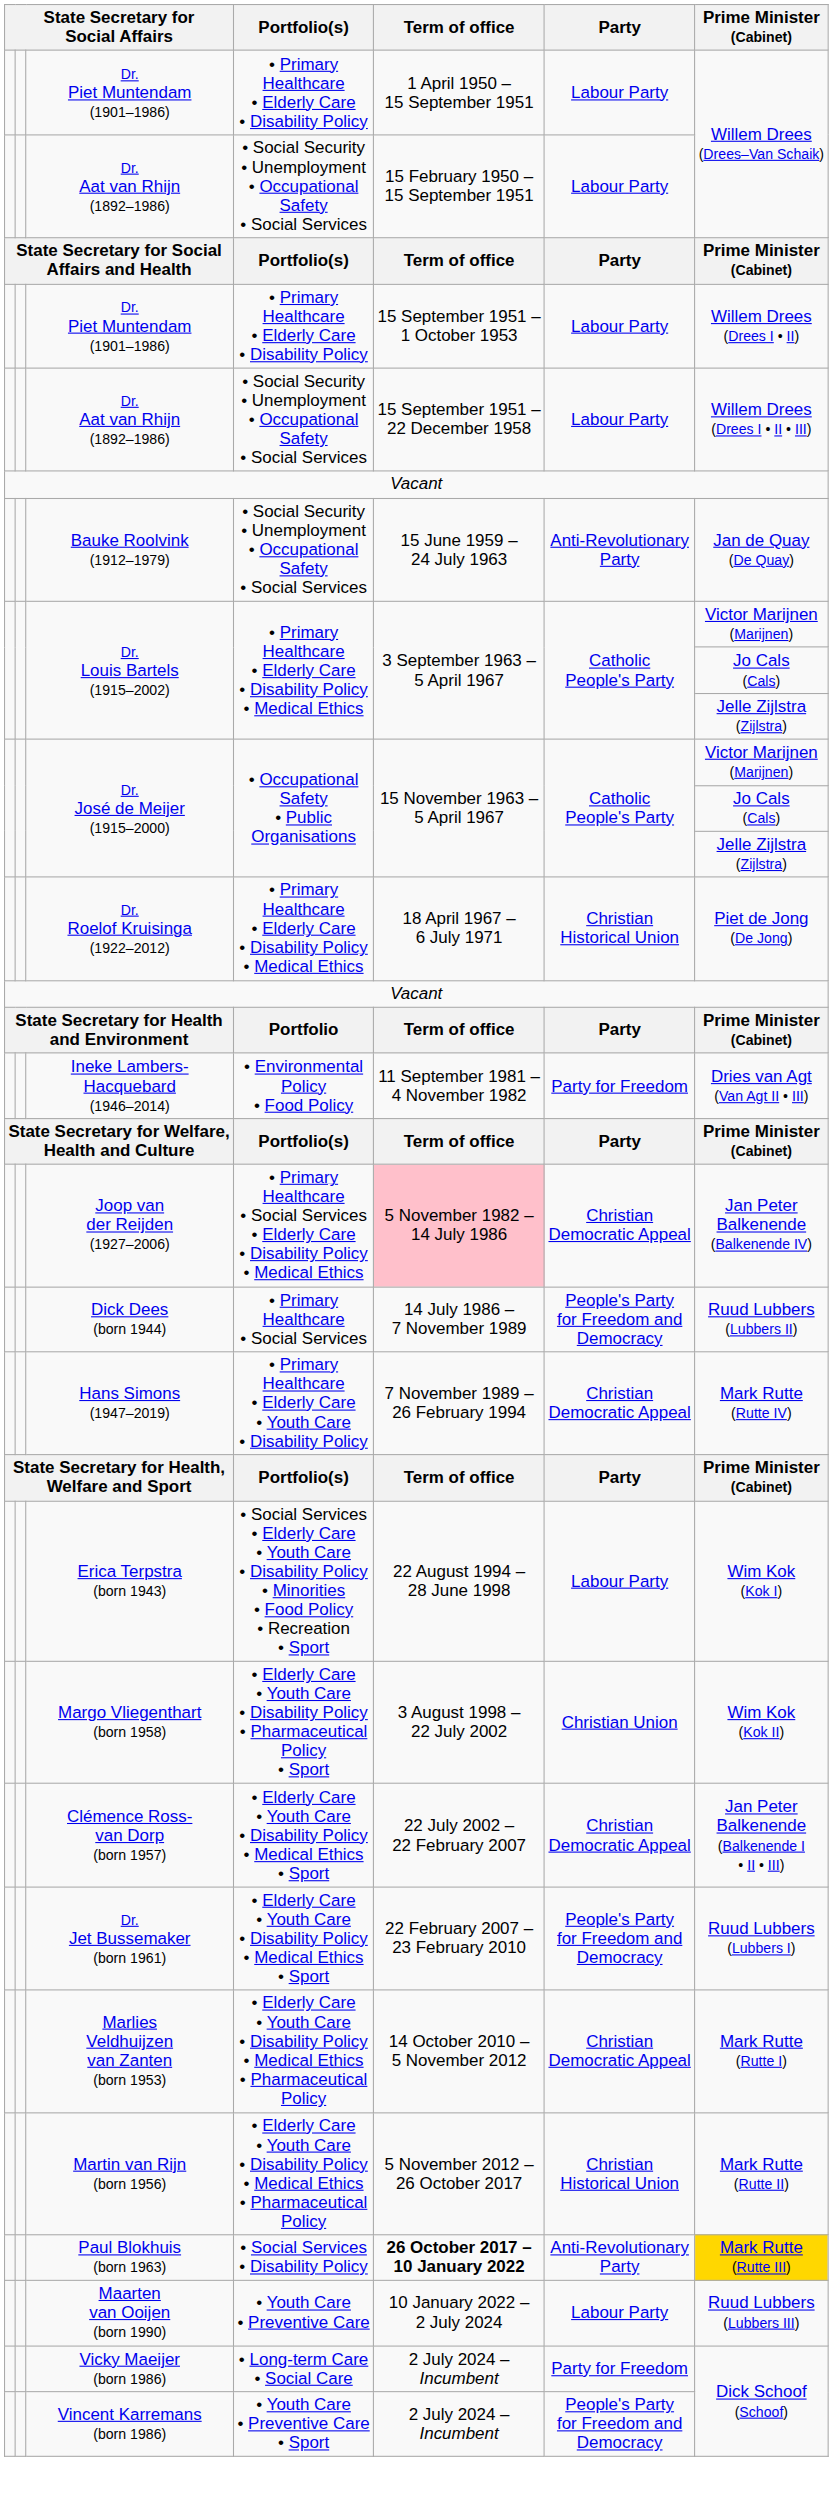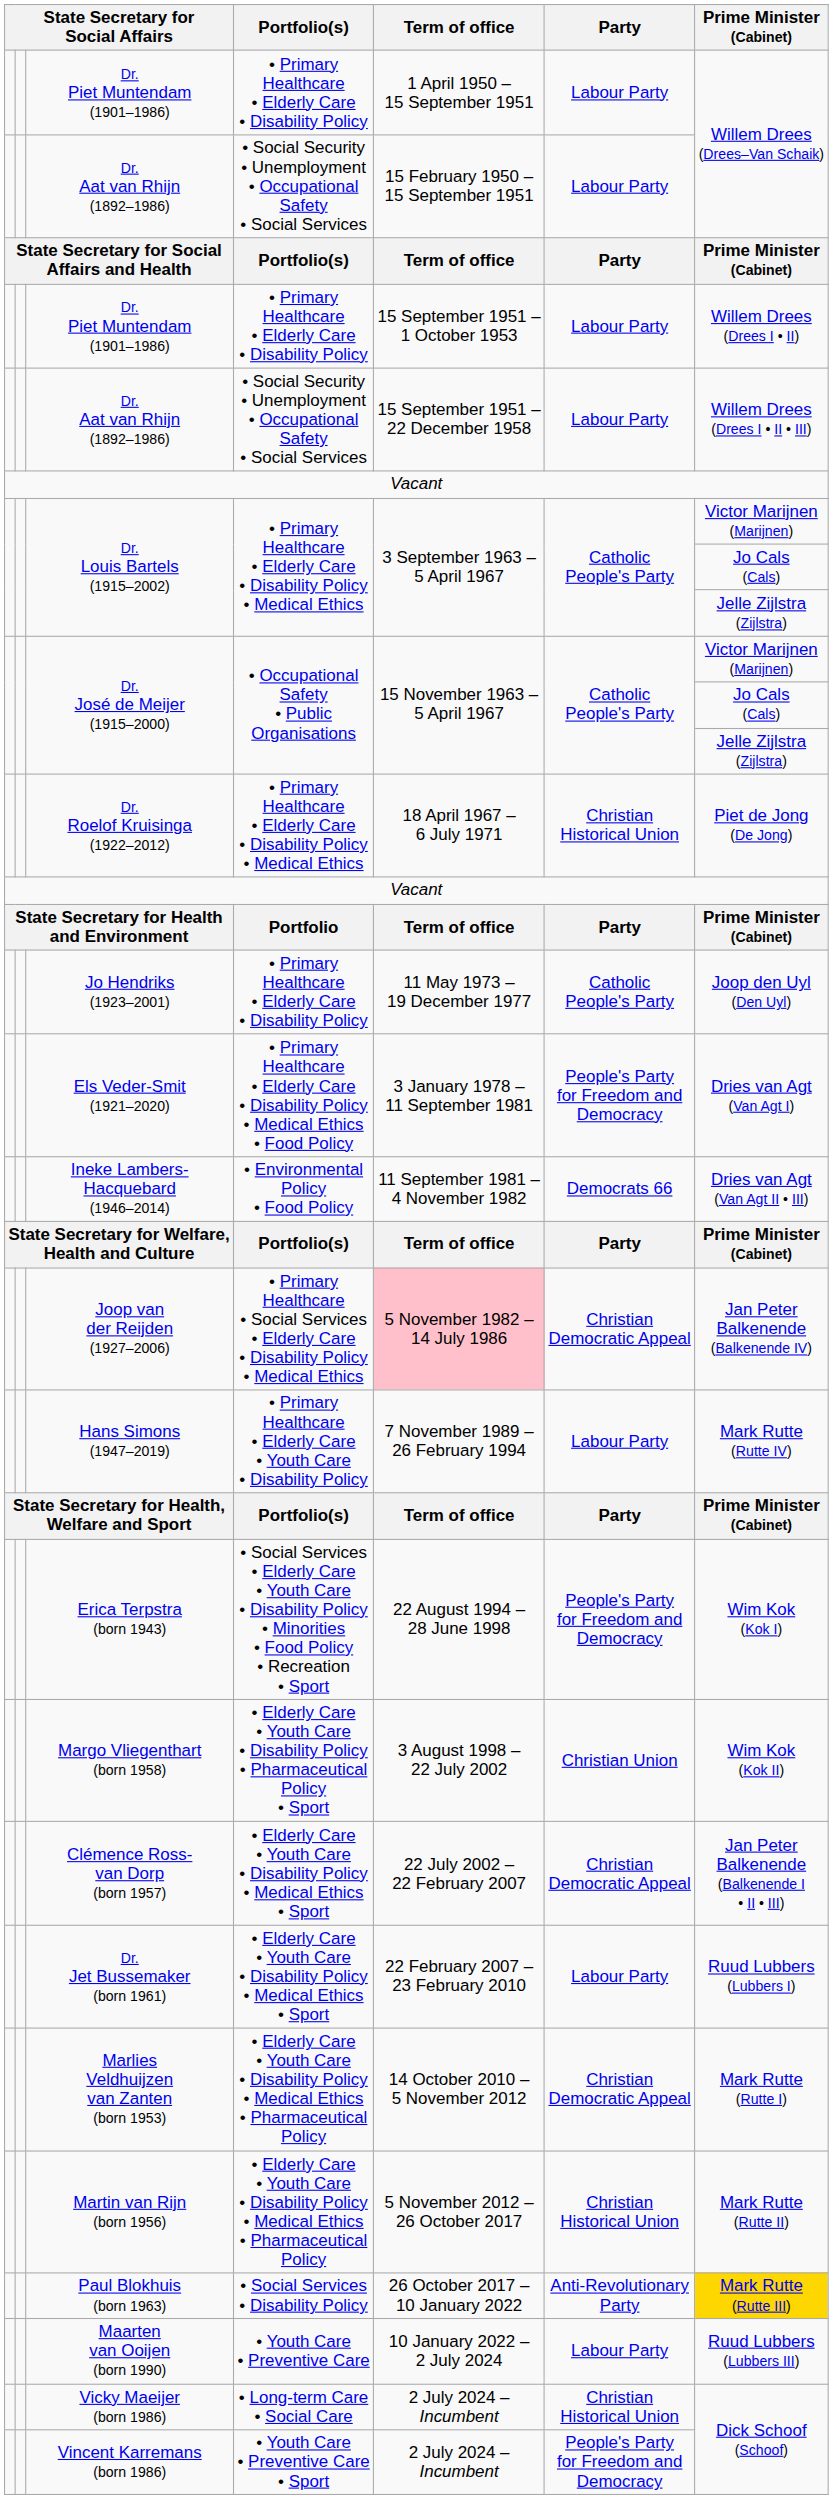- row: (130, 549)
+ row: (130, 992)
+ row: (130, 1095)
(620, 1085) Party for Freedom -> (620, 1188) Democrats 66
- row: (130, 1319)
(620, 1403) Christian Democratic Appeal -> (620, 1441) Labour Party
(620, 1581) Labour Party -> (620, 1619) People's Party for Freedom and Democracy
(620, 1938) People's Party for Freedom and Democracy -> (620, 1976) Labour Party
(459, 2257) bold -> (459, 2295) normal
(620, 2368) Party for Freedom -> (620, 2406) Christian Historical Union
